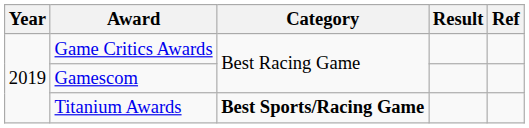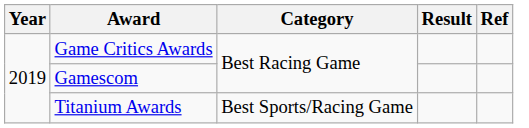(323, 107) bold -> (317, 107) normal
